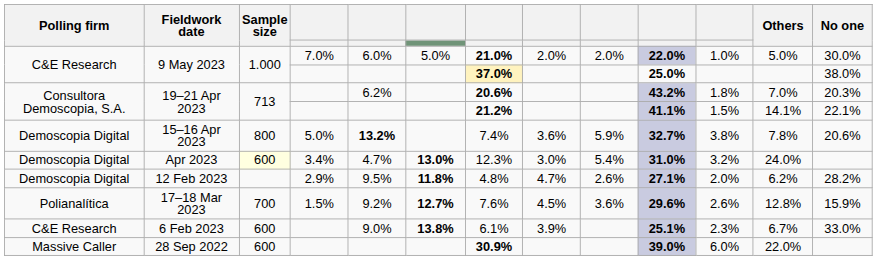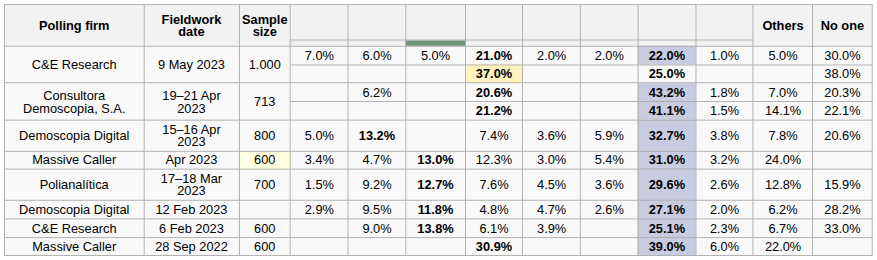(74, 160) Demoscopia Digital -> (74, 160) Massive Caller
rows swapped: (191, 204) <-> (191, 179)
